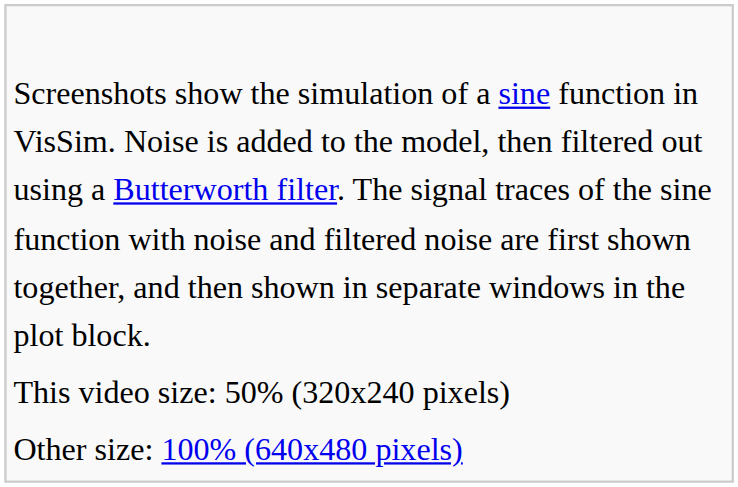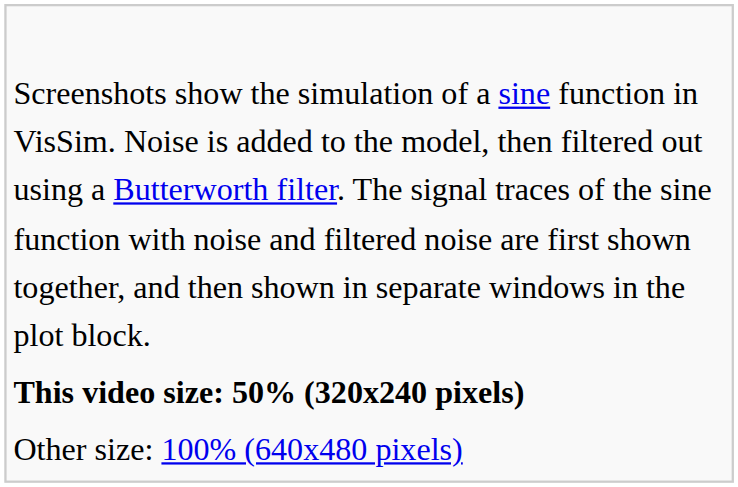(262, 391) normal -> (269, 391) bold
